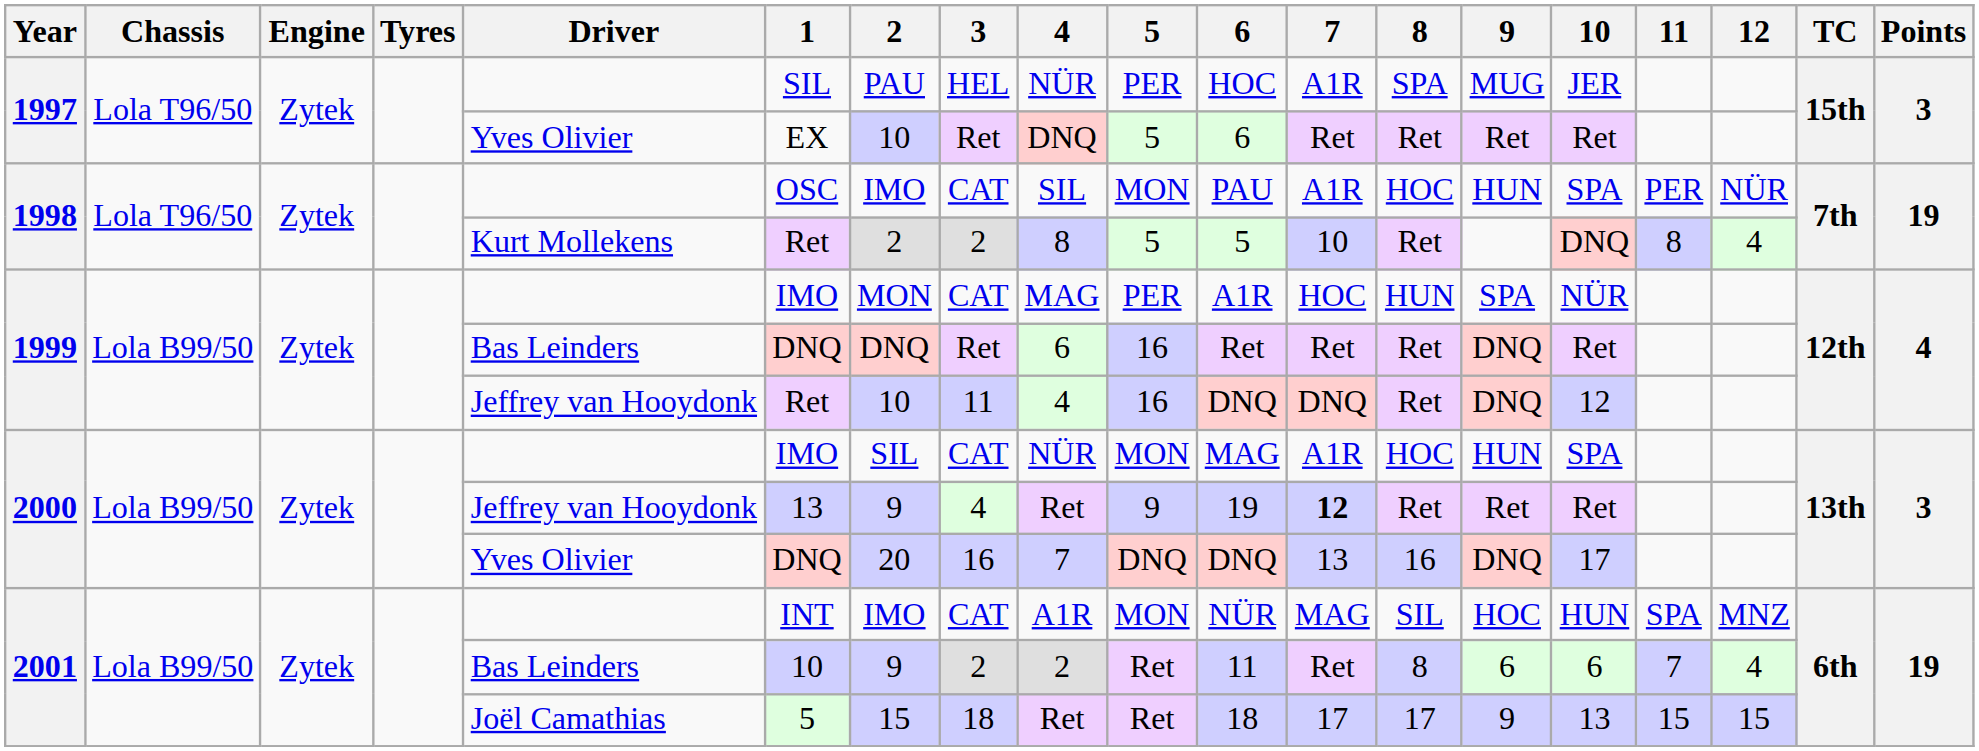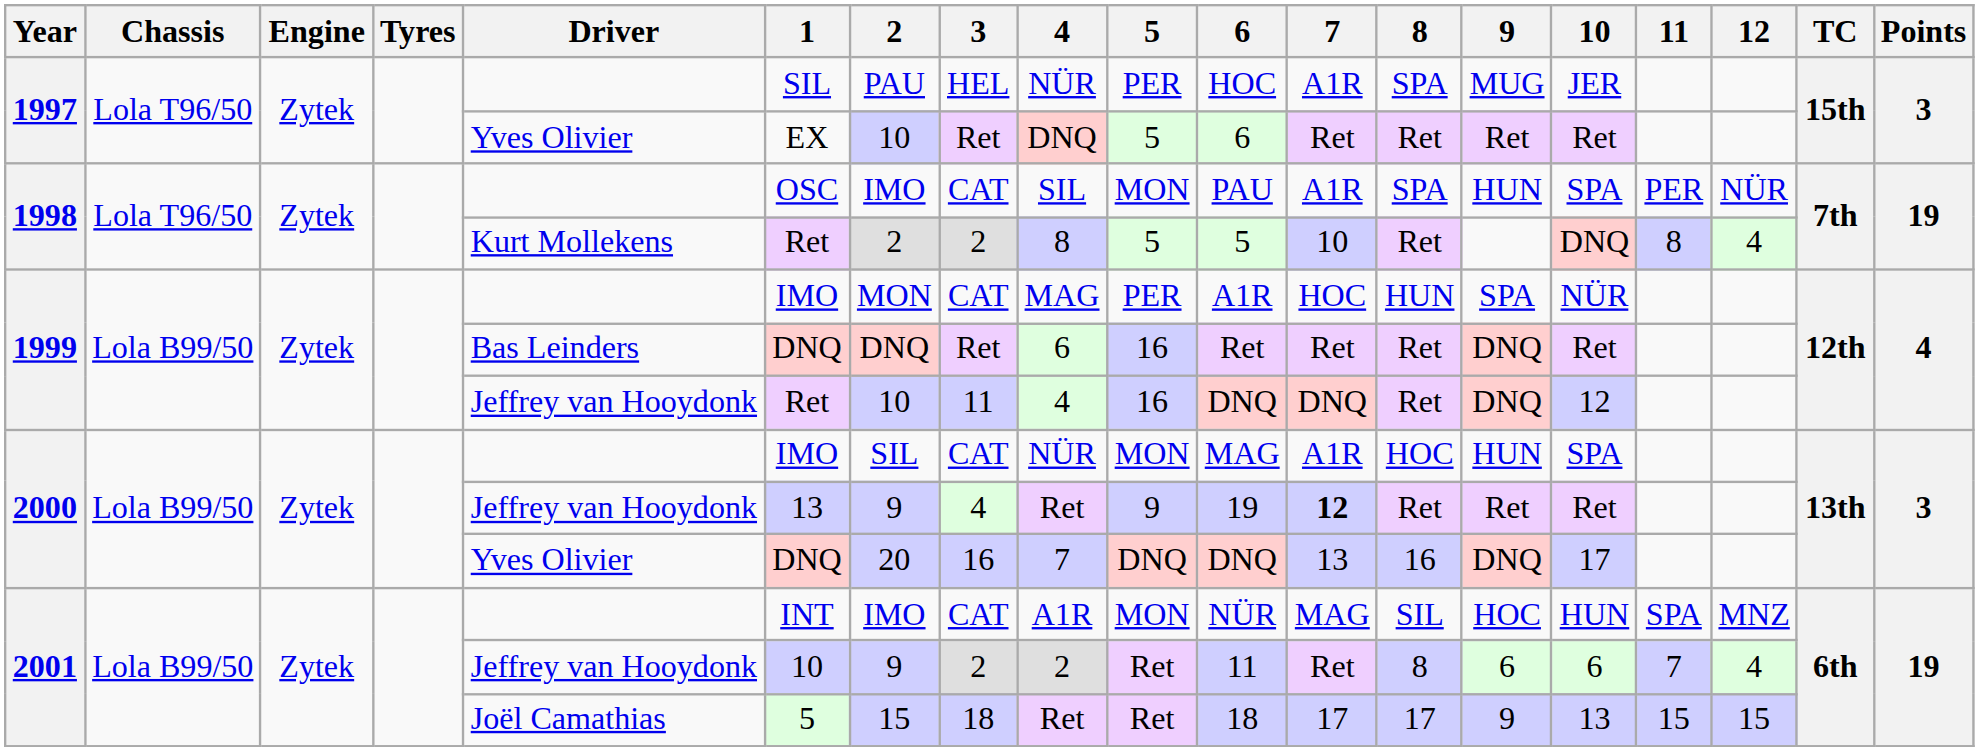(1420, 189) HOC -> (1420, 189) SPA
(555, 665) Bas Leinders -> (614, 665) Jeffrey van Hooydonk
